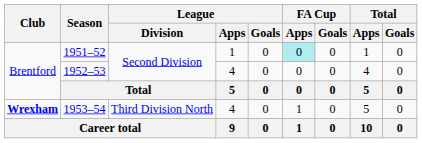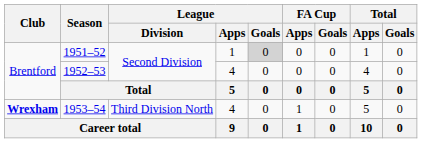(266, 52) no background -> (266, 52) lightgrey background
(299, 52) paleturquoise background -> (299, 52) no background
